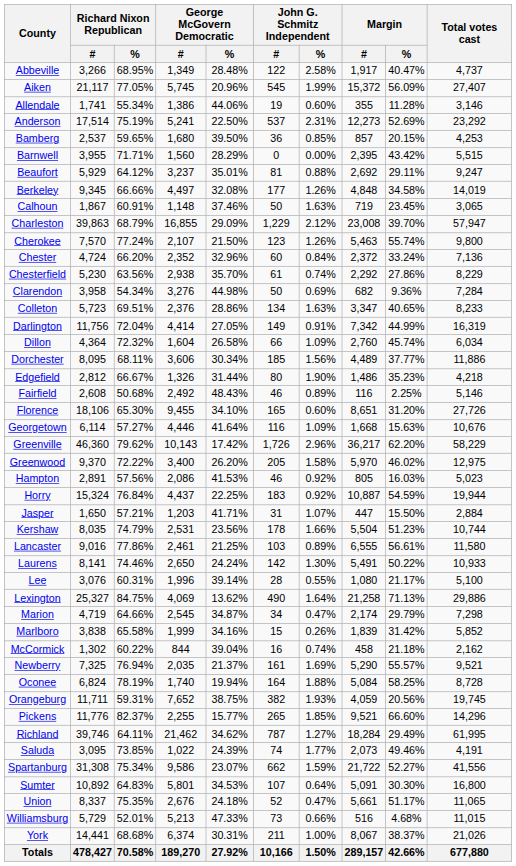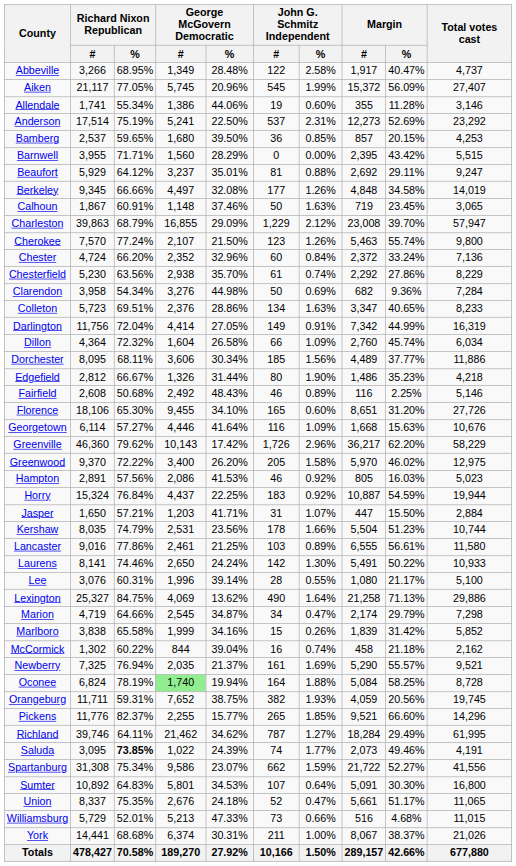(181, 683) no background -> (181, 683) lightgreen background
(135, 751) normal -> (135, 751) bold
